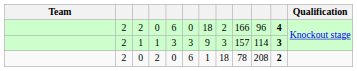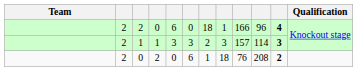(224, 27) 2 -> (224, 27) 1
(207, 43) 9 -> (207, 43) 2
(242, 58) 78 -> (242, 58) 76
